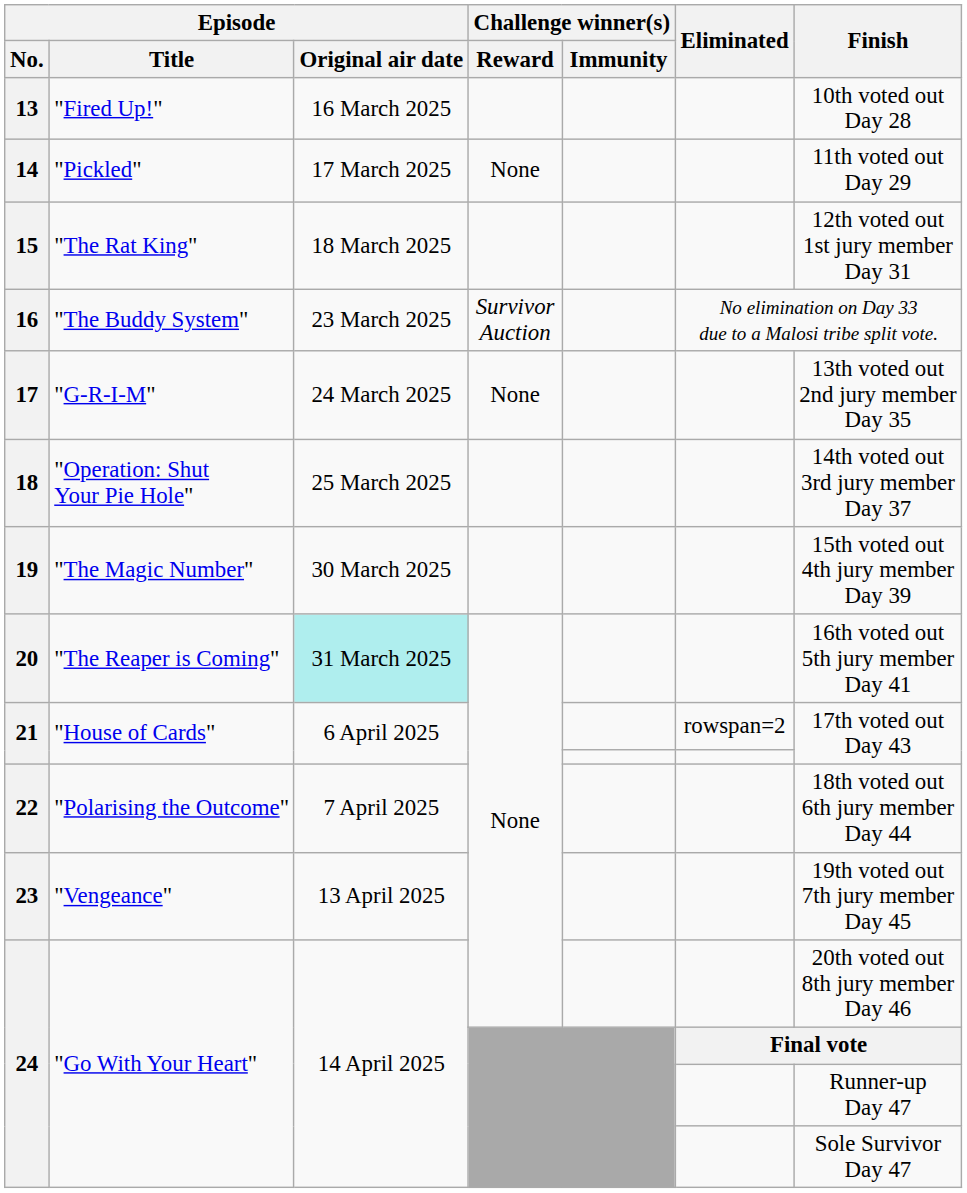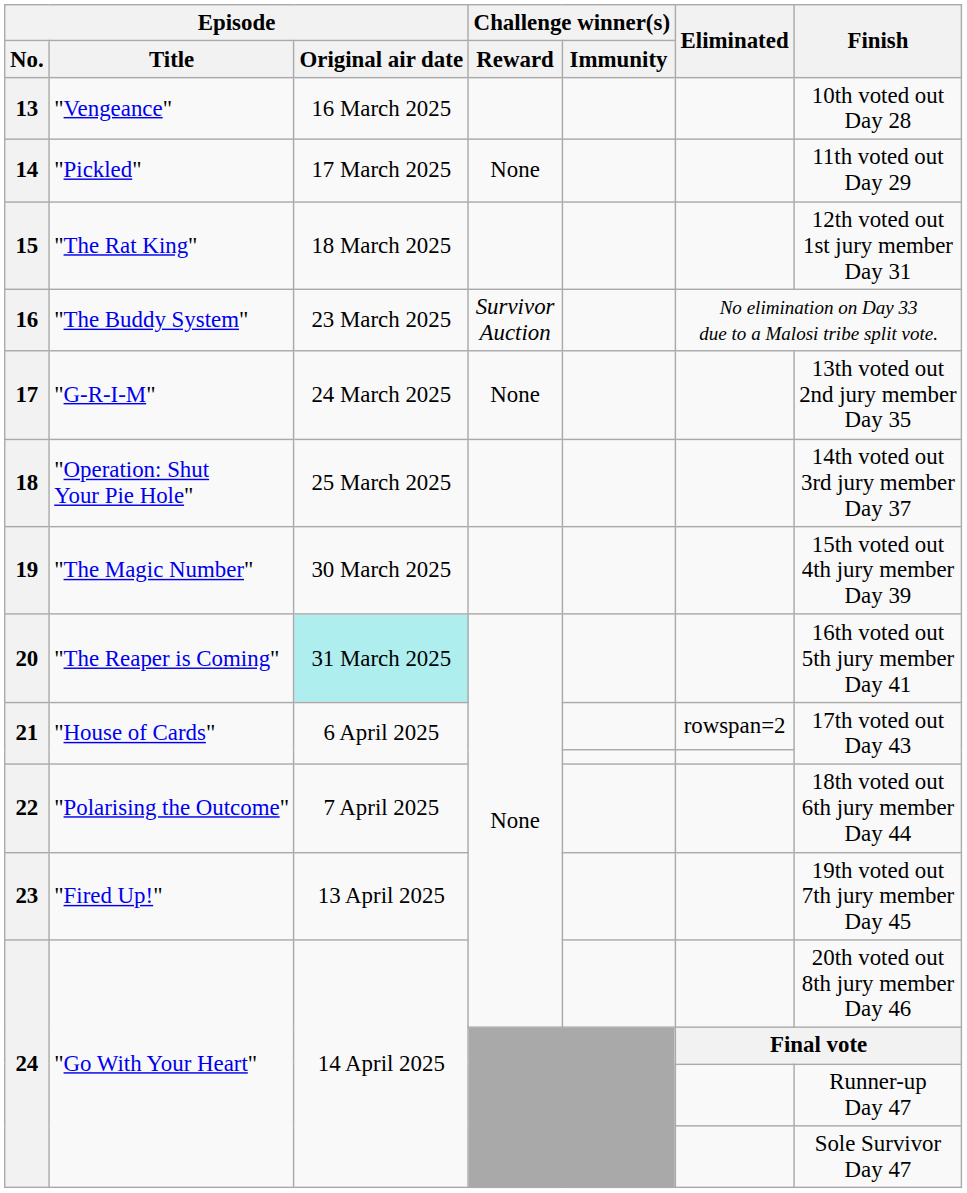(108, 108) "Fired Up!" -> (113, 108) "Vengeance"
(113, 895) "Vengeance" -> (108, 895) "Fired Up!"
